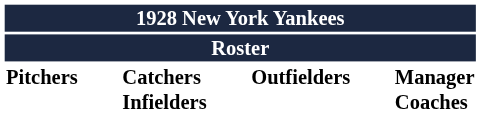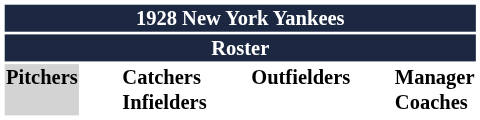(42, 77) no background -> (42, 77) lightgrey background
